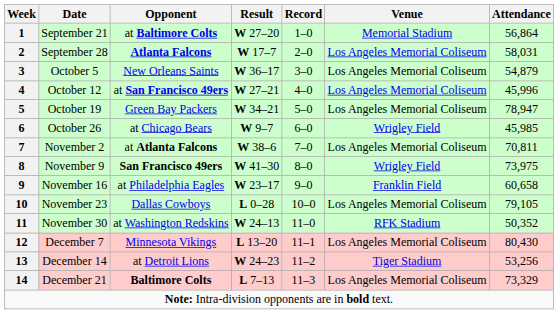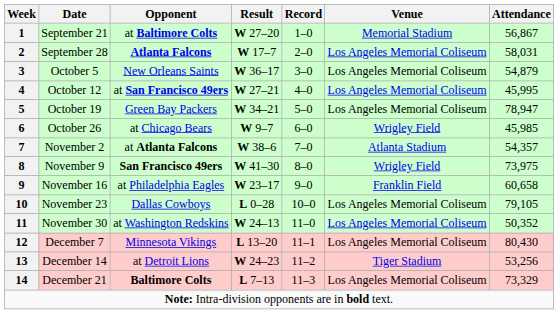(521, 33) 56,864 -> (521, 33) 56,867
(521, 90) 45,996 -> (521, 90) 45,995
(407, 147) Los Angeles Memorial Coliseum -> (407, 147) Atlanta Stadium
(521, 147) 70,811 -> (521, 147) 54,357
(407, 223) RFK Stadium -> (407, 223) Los Angeles Memorial Coliseum
